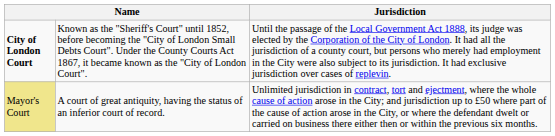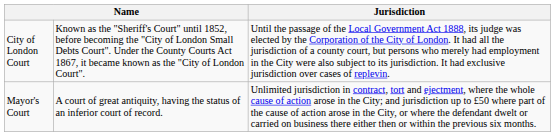(23, 51) bold -> (22, 51) normal
(23, 106) khaki background -> (23, 106) no background
